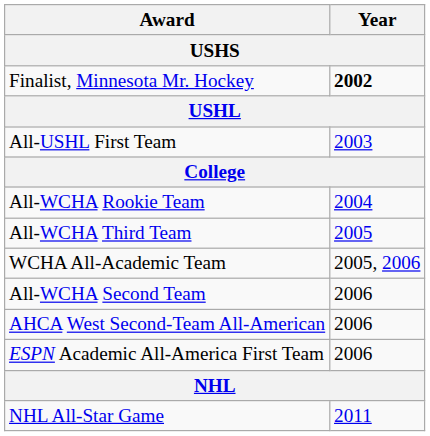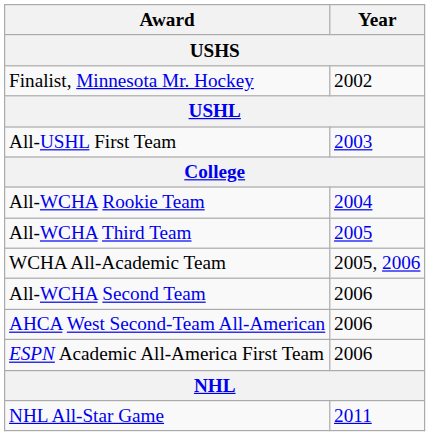(353, 80) bold -> (353, 80) normal
